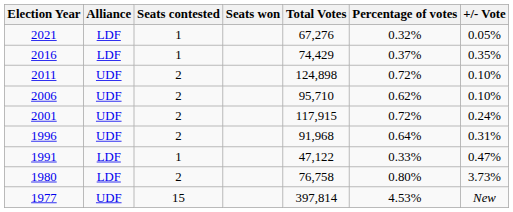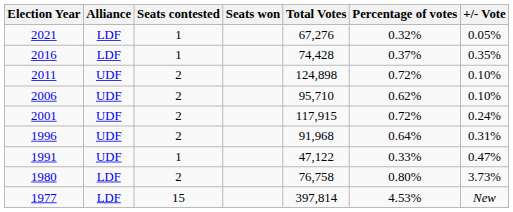(316, 55) 74,429 -> (316, 55) 74,428
(109, 156) LDF -> (109, 156) UDF
(109, 197) UDF -> (109, 197) LDF
